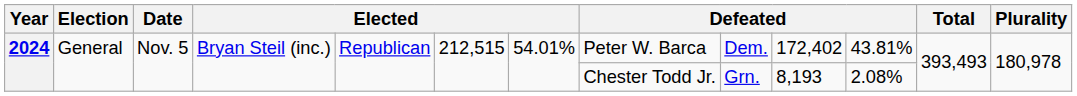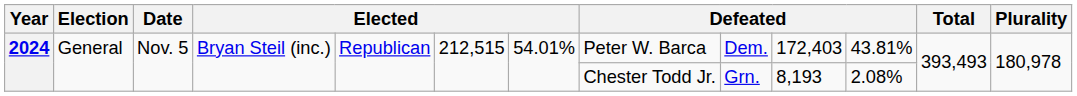(809, 47) 172,402 -> (809, 47) 172,403
